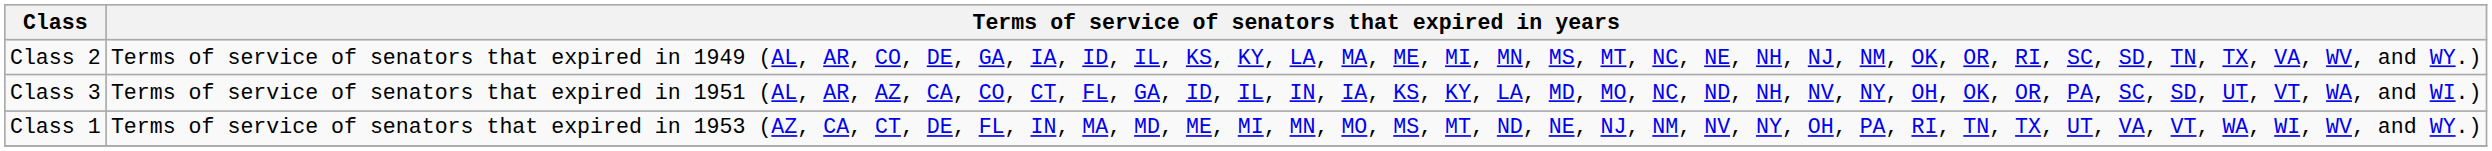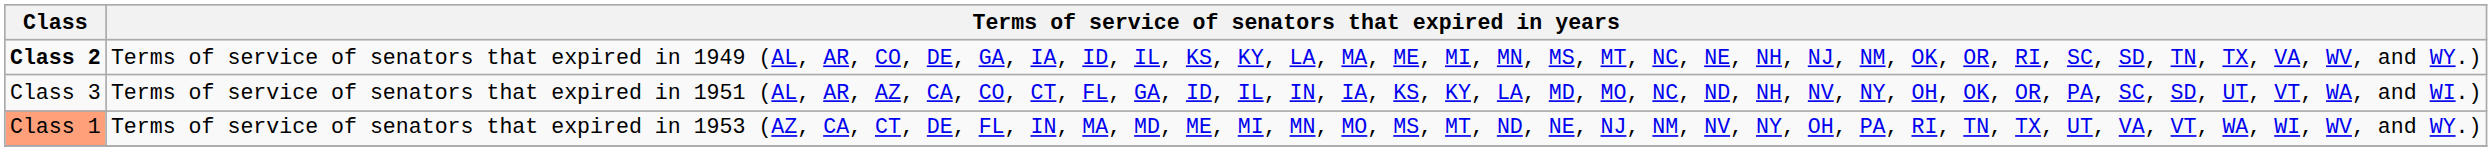(55, 58) normal -> (55, 58) bold
(55, 128) no background -> (55, 128) lightsalmon background
